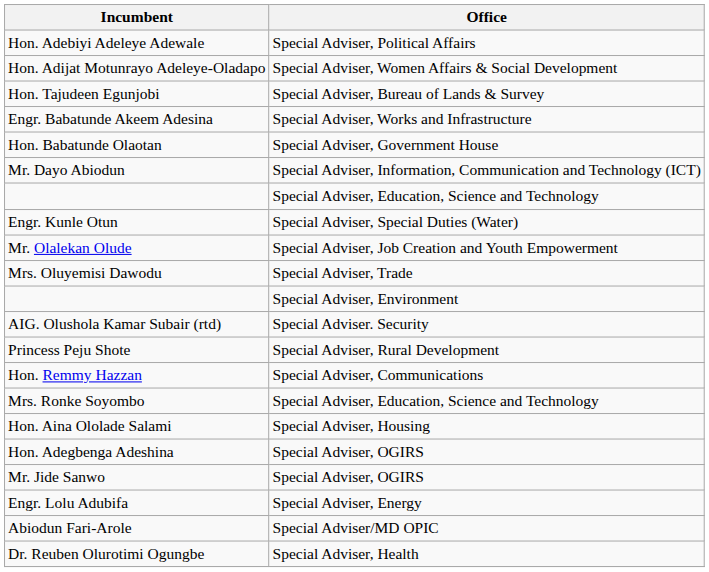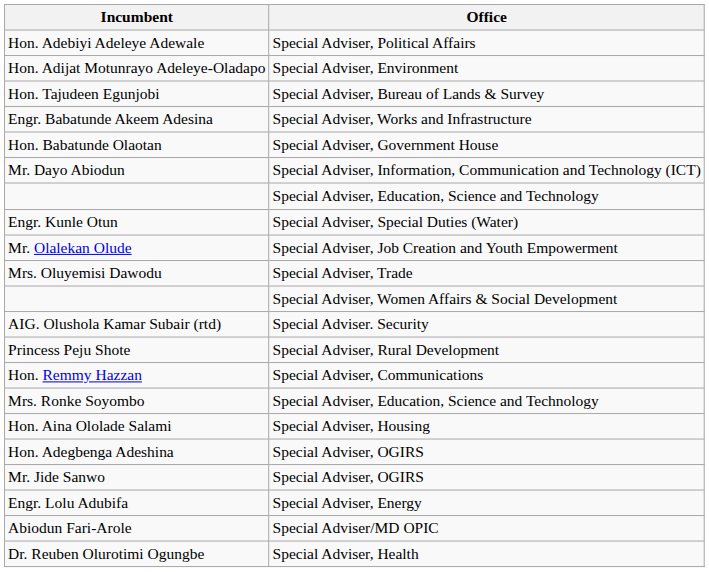(445, 68) Special Adviser, Women Affairs & Social Development -> (365, 68) Special Adviser, Environment
(365, 298) Special Adviser, Environment -> (445, 298) Special Adviser, Women Affairs & Social Development
